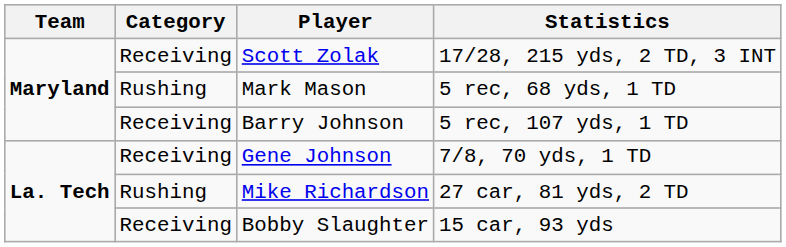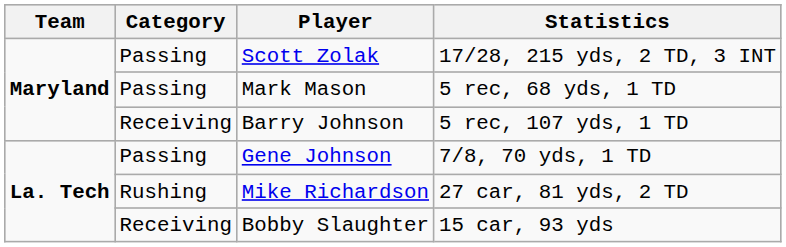(176, 56) Receiving -> (163, 56) Passing
(163, 90) Rushing -> (163, 90) Passing
(176, 157) Receiving -> (163, 157) Passing
